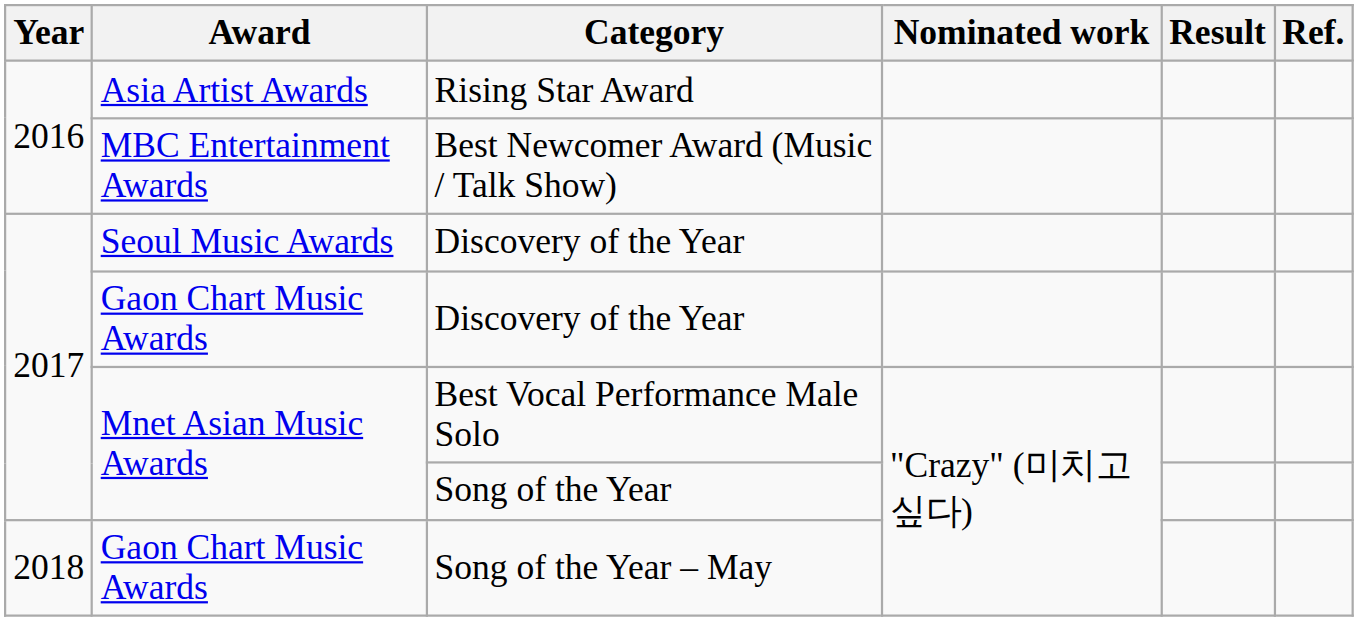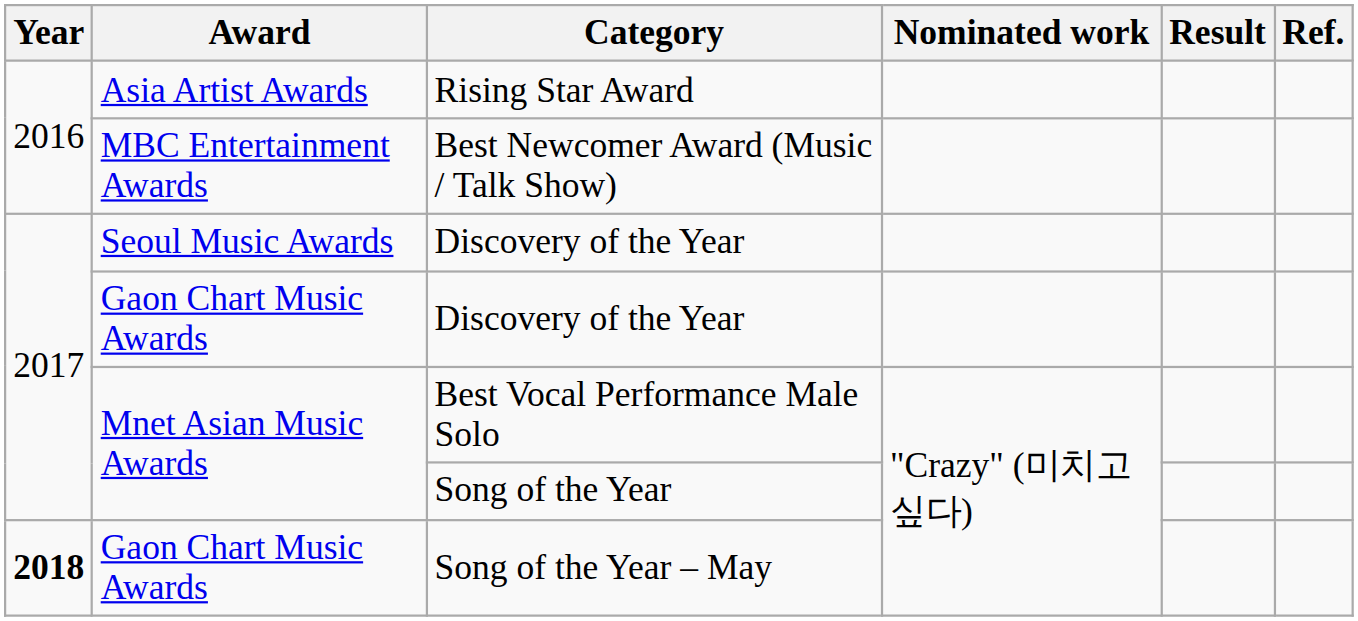(49, 566) normal -> (49, 566) bold
